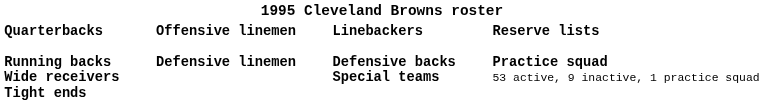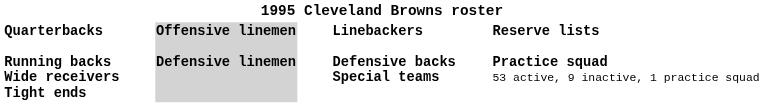(226, 47) no background -> (226, 47) lightgrey background
